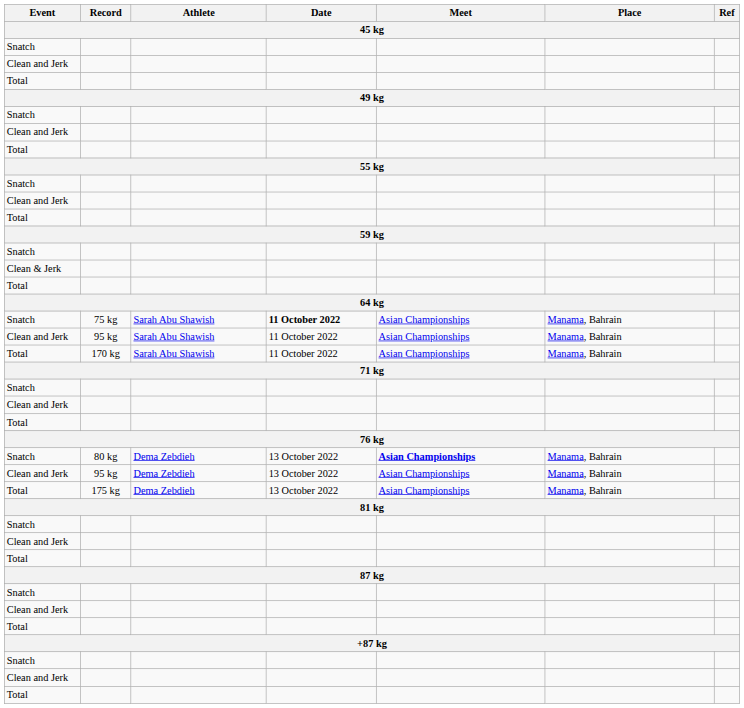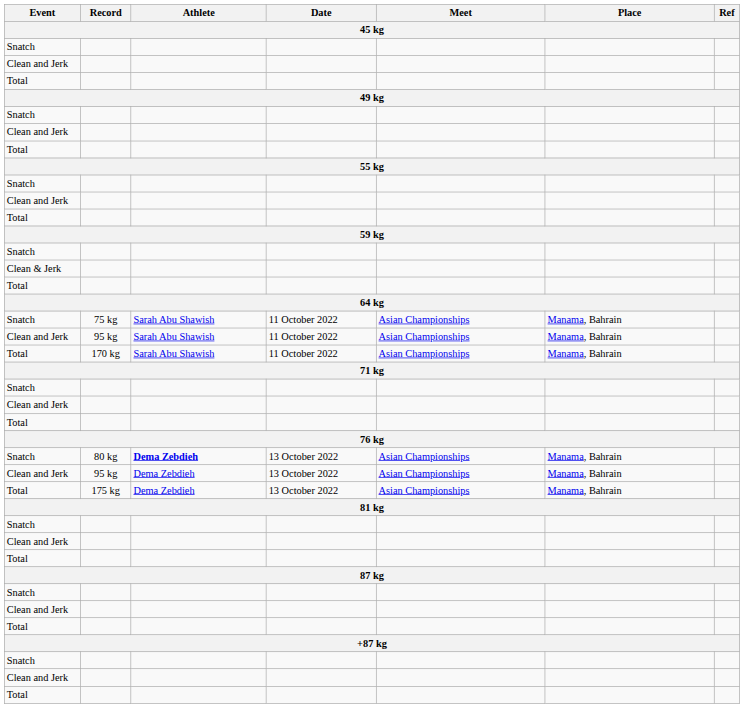(304, 319) bold -> (303, 319) normal
(164, 456) normal -> (166, 456) bold
(427, 456) bold -> (424, 456) normal
